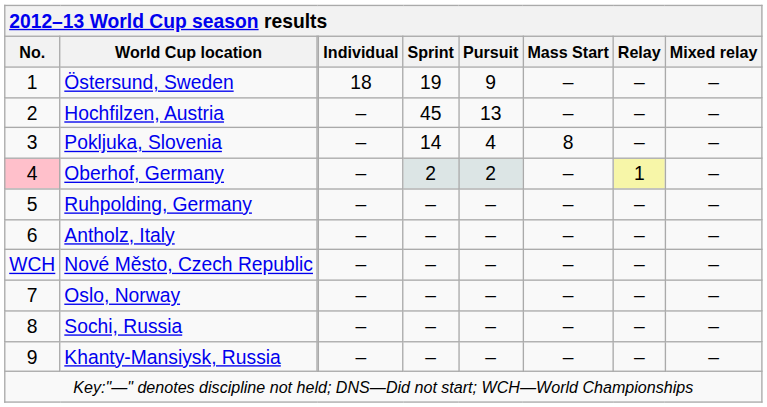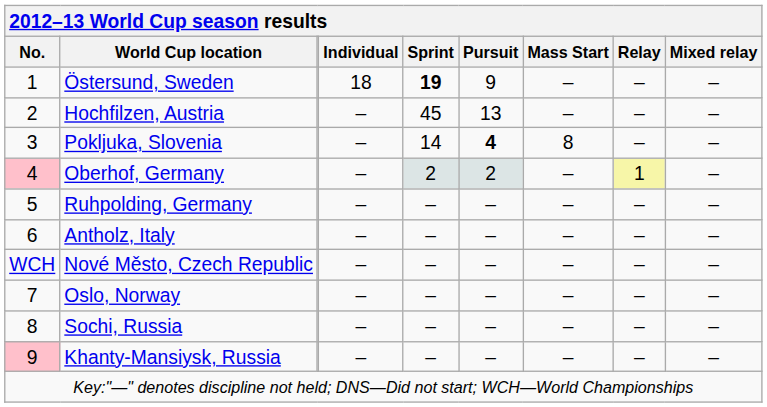(431, 82) normal -> (431, 82) bold
(491, 143) normal -> (491, 143) bold
(32, 357) no background -> (32, 357) pink background
